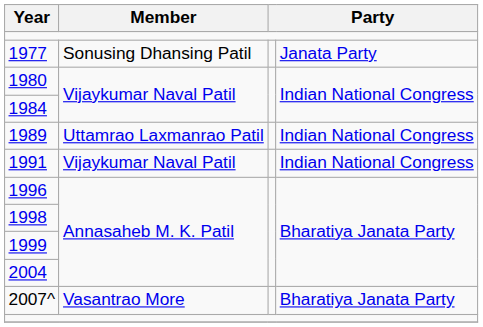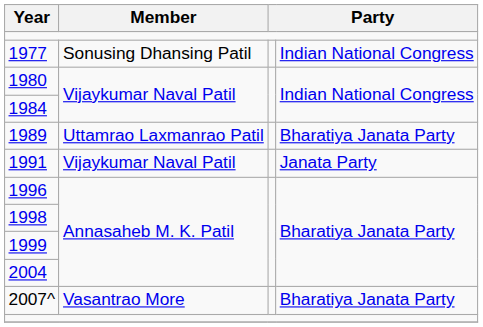(328, 53) Janata Party -> (377, 53) Indian National Congress
(377, 135) Indian National Congress -> (367, 135) Bharatiya Janata Party
(377, 163) Indian National Congress -> (328, 163) Janata Party
